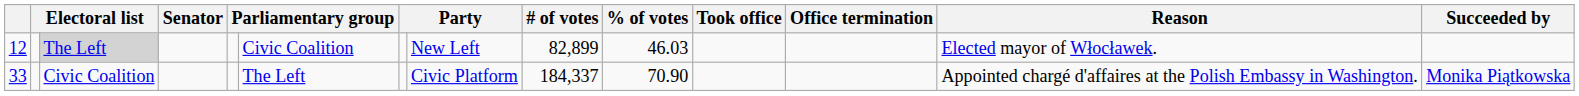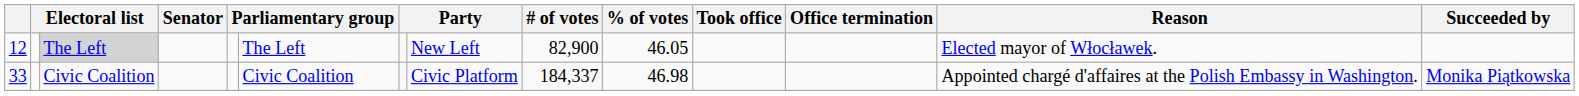(298, 47) Civic Coalition -> (274, 47) The Left
(574, 47) 82,899 -> (574, 47) 82,900
(668, 47) 46.03 -> (668, 47) 46.05
(274, 76) The Left -> (298, 76) Civic Coalition
(668, 76) 70.90 -> (668, 76) 46.98
